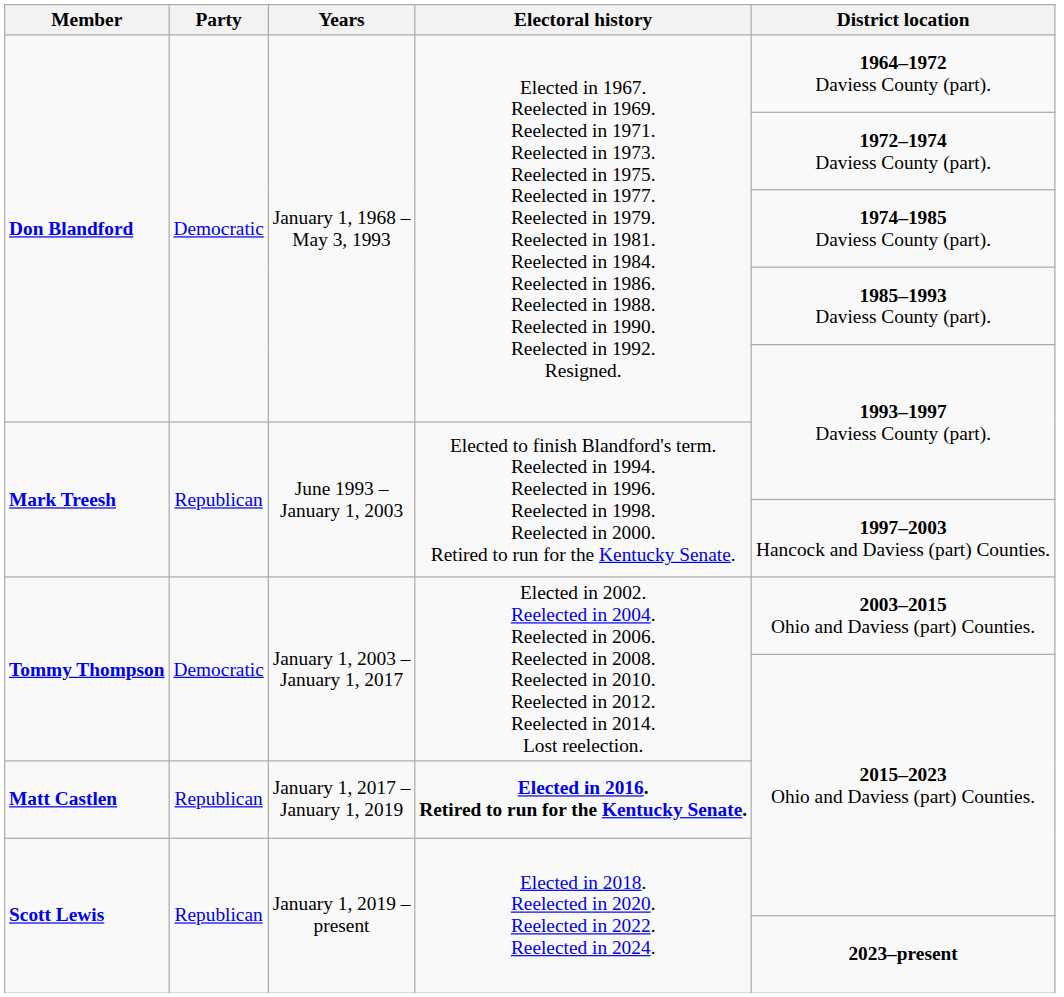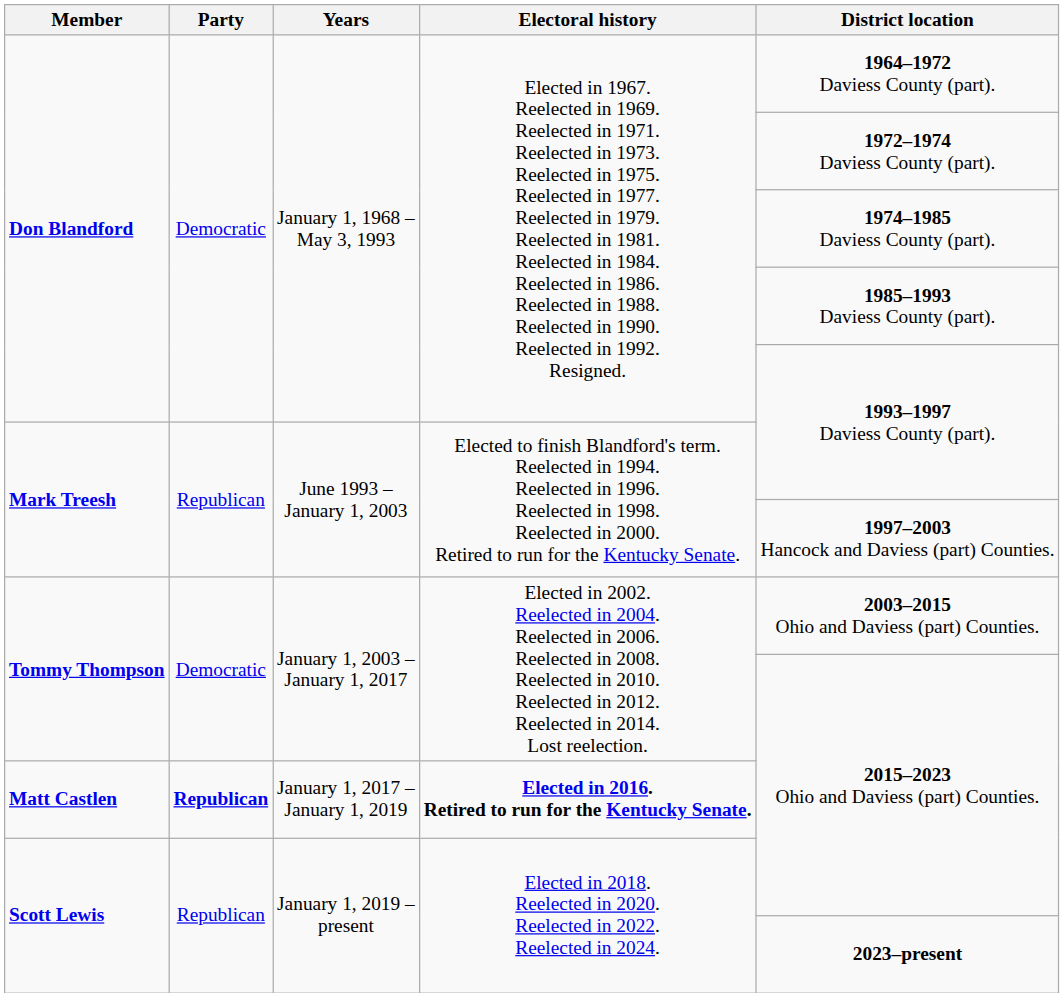(219, 799) normal -> (221, 799) bold
